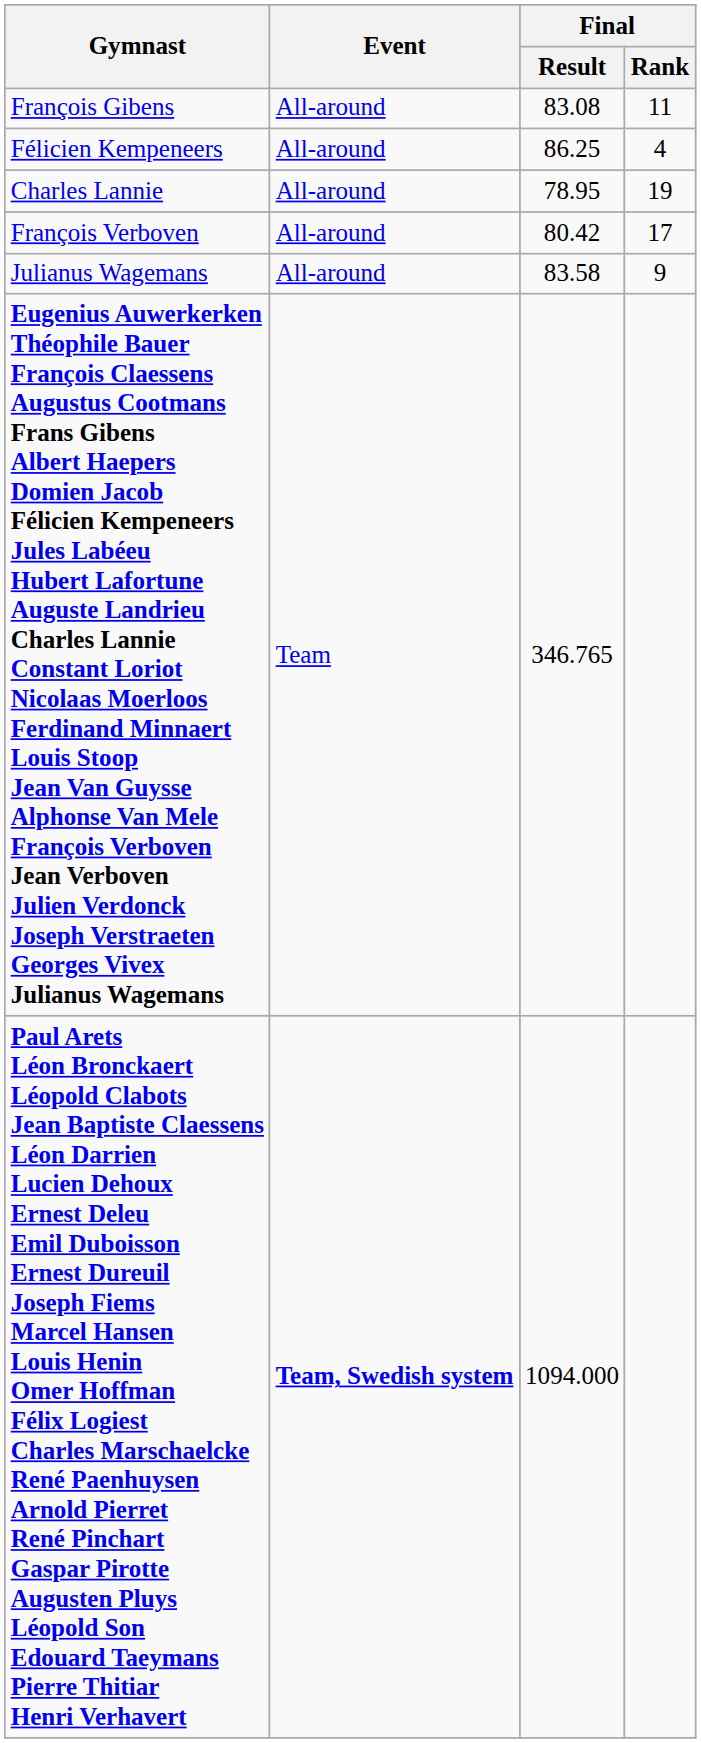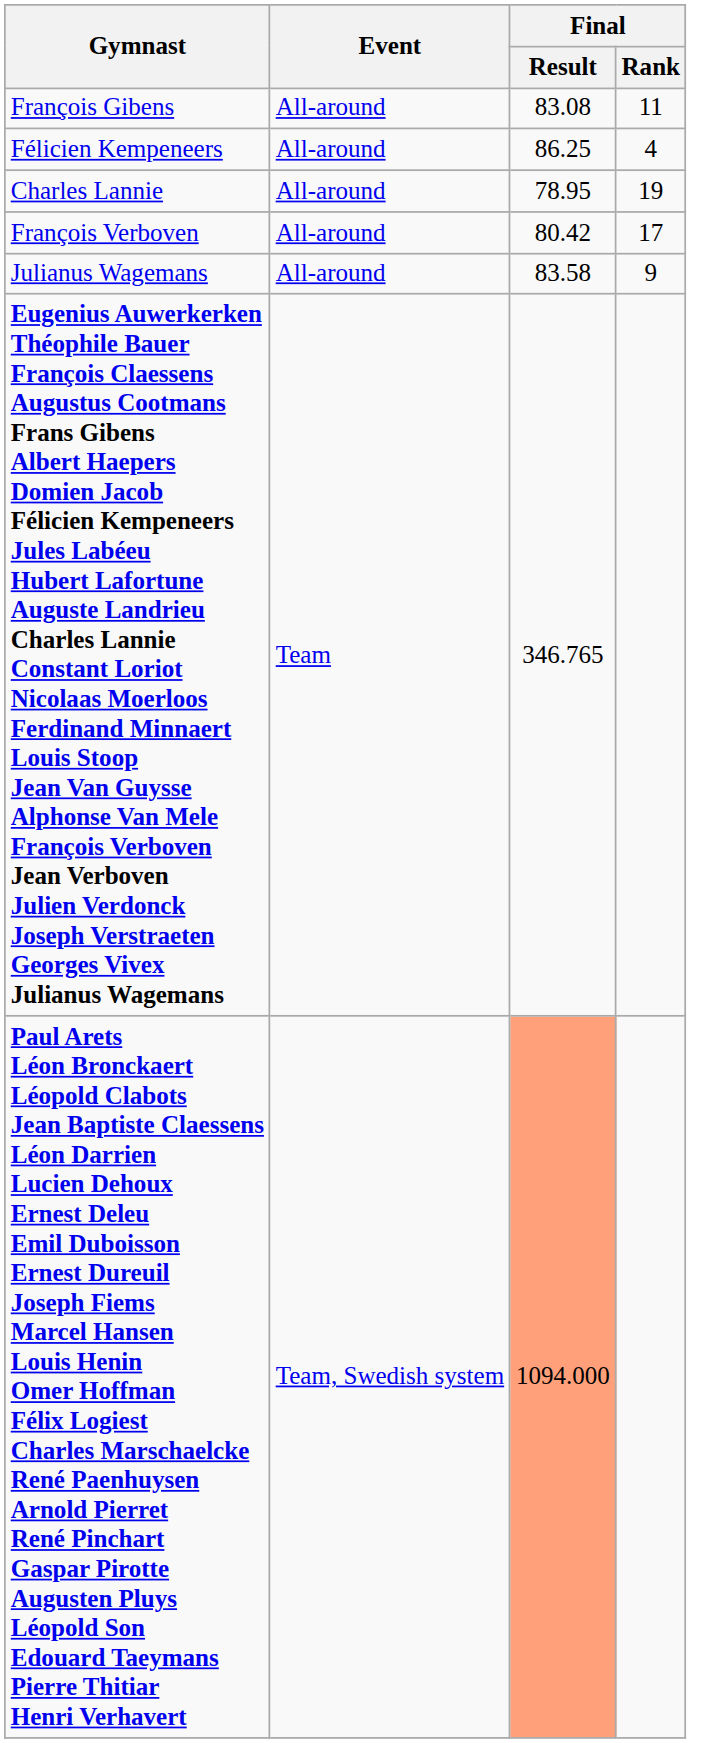(395, 1376) bold -> (390, 1376) normal
(572, 1376) no background -> (563, 1376) lightsalmon background
